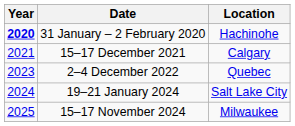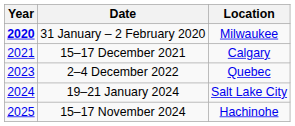(249, 33) Hachinohe -> (249, 33) Milwaukee
(249, 111) Milwaukee -> (249, 111) Hachinohe
